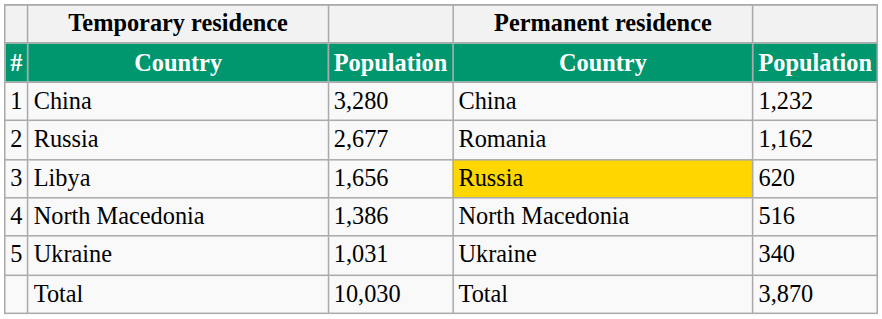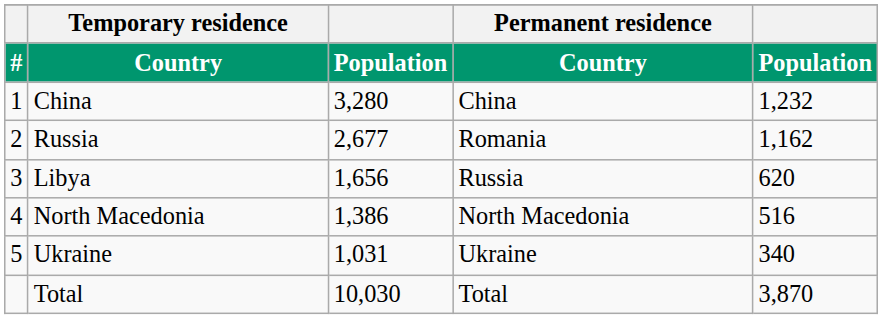(491, 178) gold background -> (491, 178) no background
